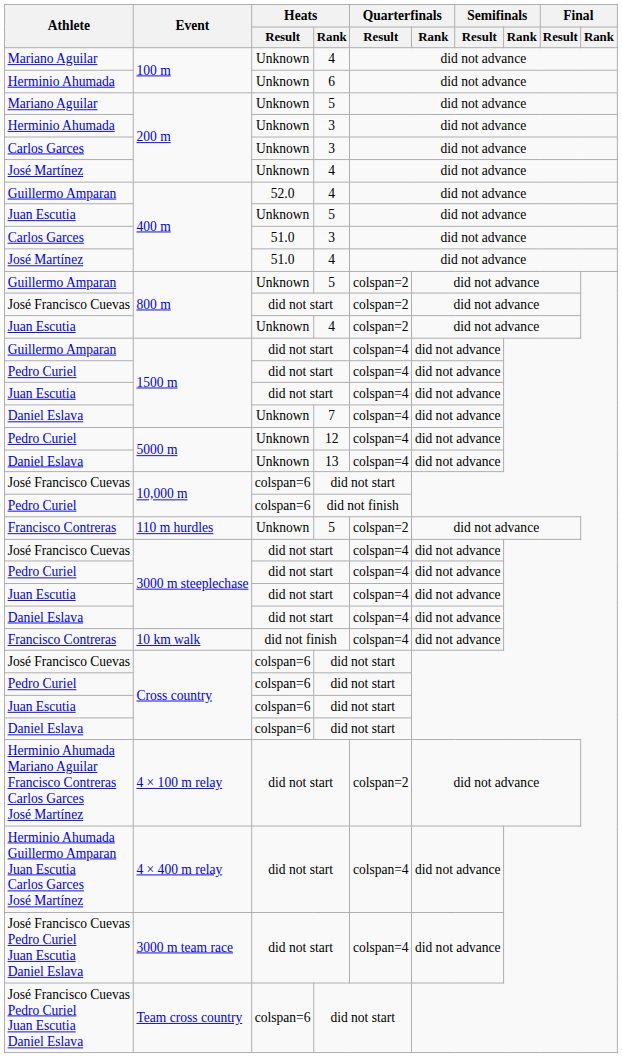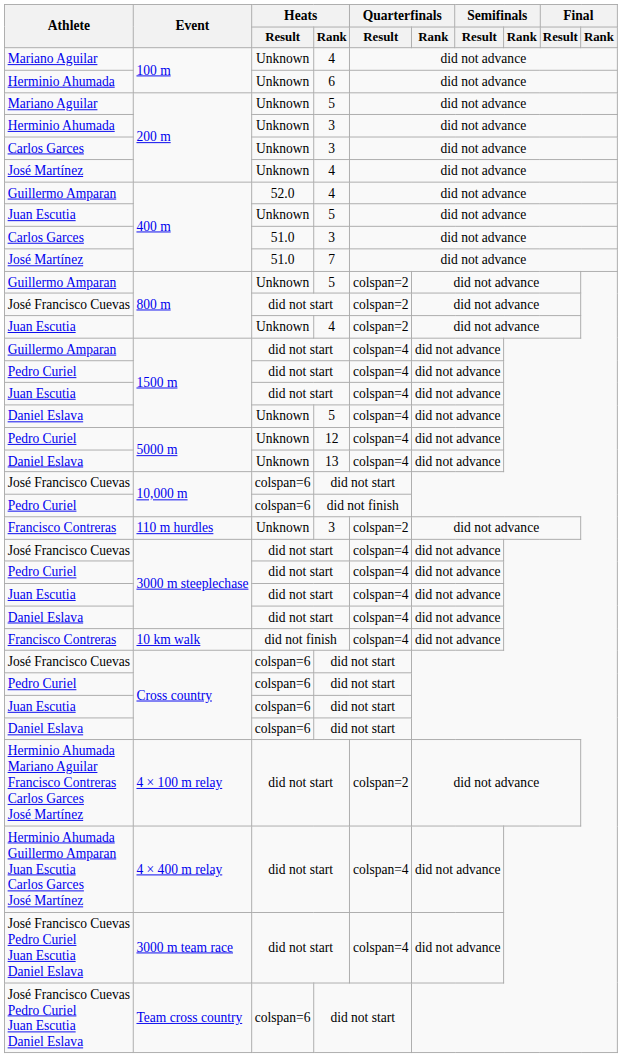(332, 260) 4 -> (332, 260) 7
(332, 416) 7 -> (332, 416) 5
(332, 528) 5 -> (332, 528) 3
